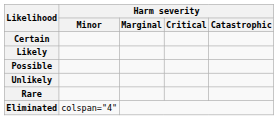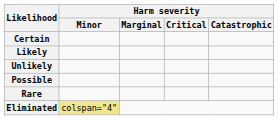rows swapped: (32, 66) <-> (32, 80)
(89, 108) no background -> (89, 108) khaki background
